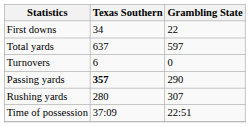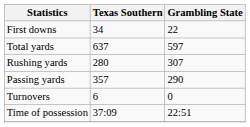rows swapped: (37, 96) <-> (28, 63)
(101, 79) bold -> (101, 79) normal
